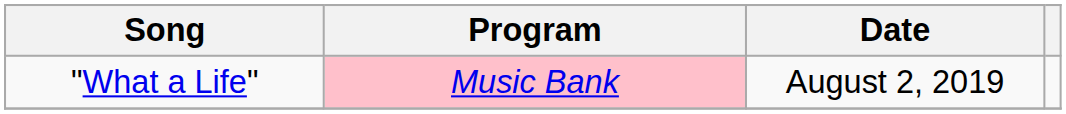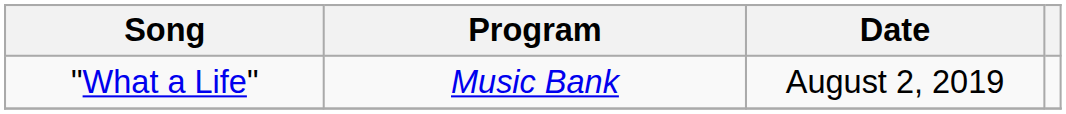(535, 81) pink background -> (535, 81) no background
